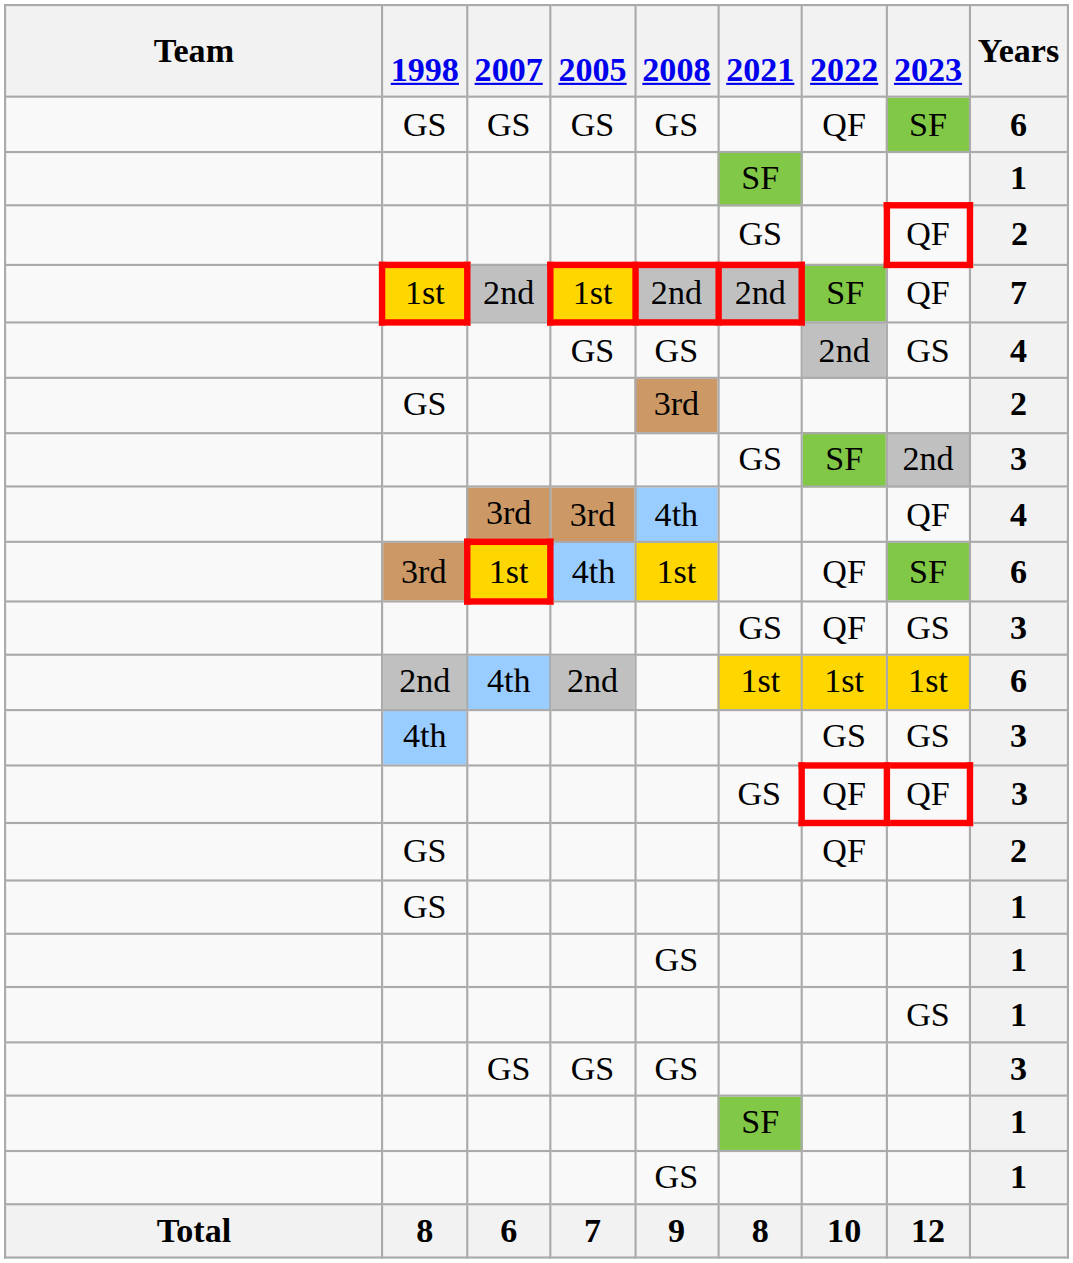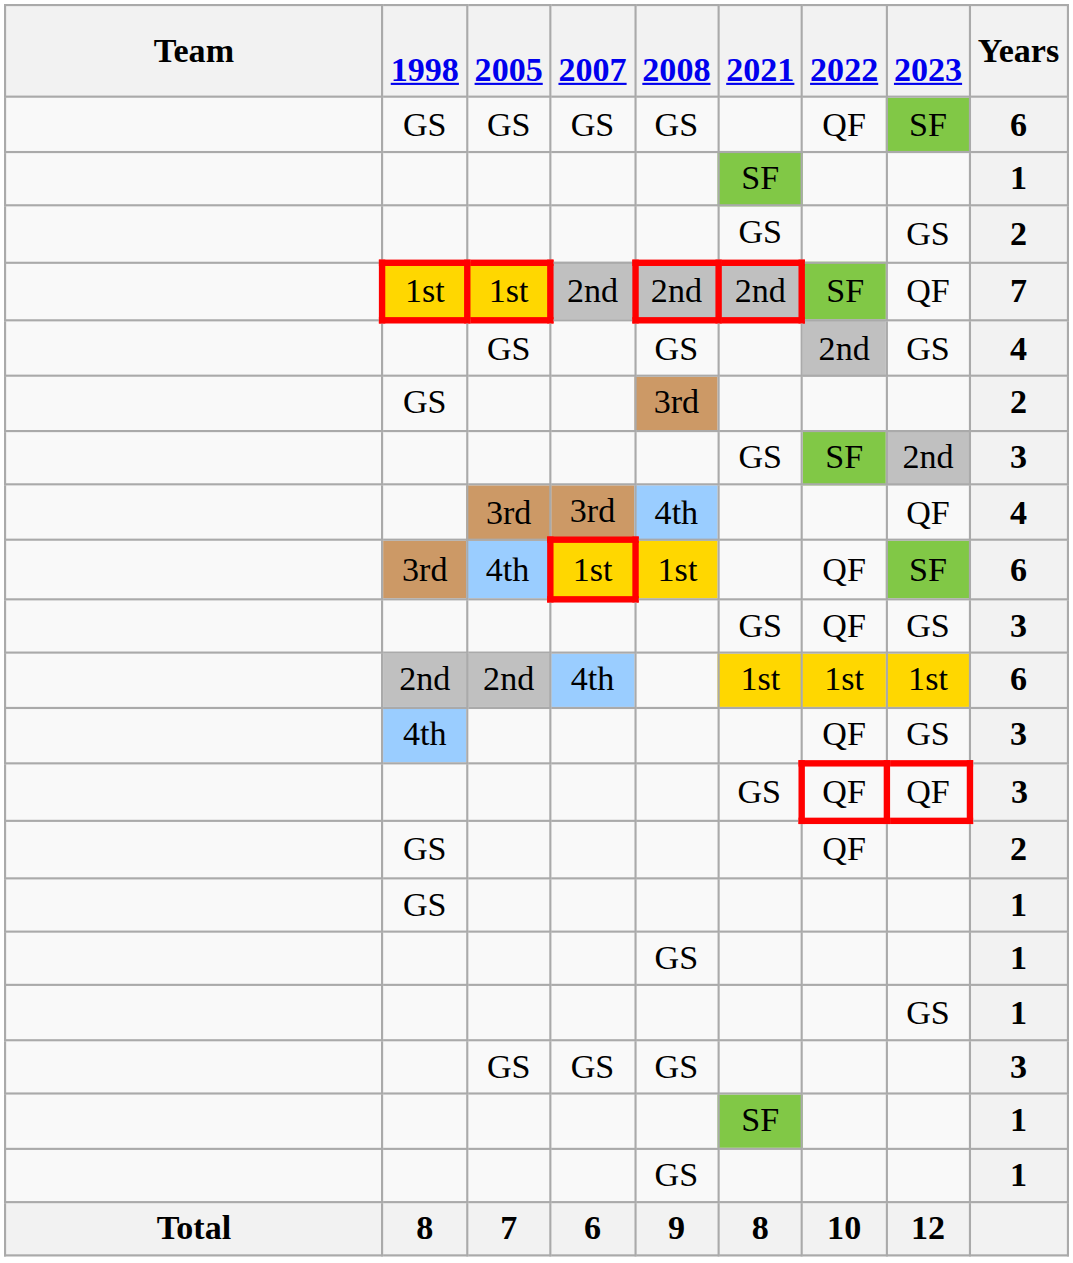columns swapped: (593, 69) <-> (509, 69)
(928, 234) QF -> (928, 233) GS
(844, 735) GS -> (844, 733) QF
